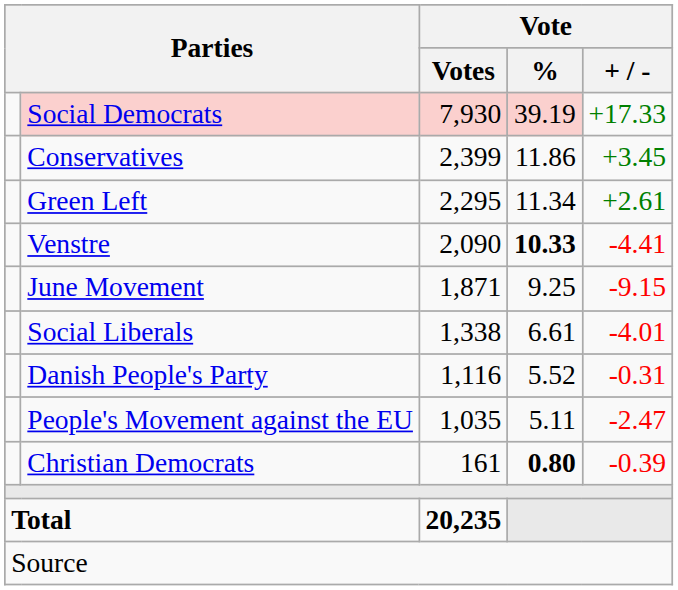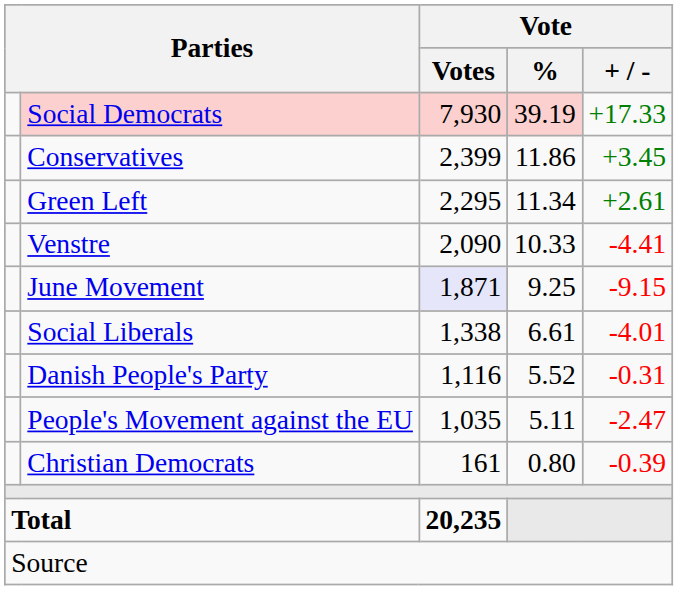(545, 244) bold -> (545, 244) normal
(470, 288) no background -> (470, 288) lavender background
(552, 462) bold -> (552, 462) normal
